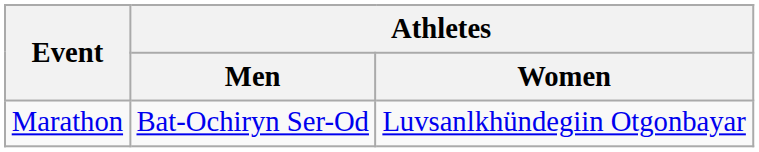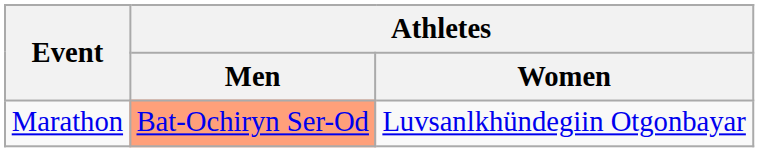(253, 123) no background -> (253, 123) lightsalmon background
